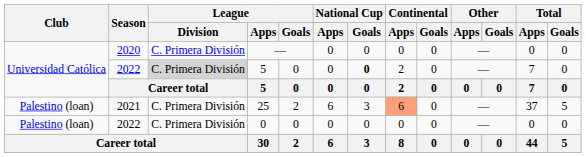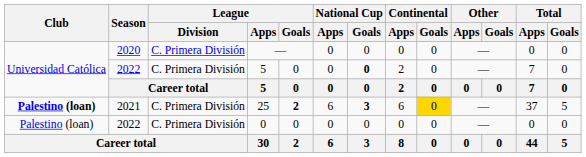(198, 69) lightgrey background -> (198, 69) no background
(57, 106) normal -> (57, 106) bold
(296, 106) normal -> (296, 106) bold
(367, 106) normal -> (367, 106) bold
(401, 106) lightsalmon background -> (401, 106) no background
(434, 106) no background -> (434, 106) gold background
